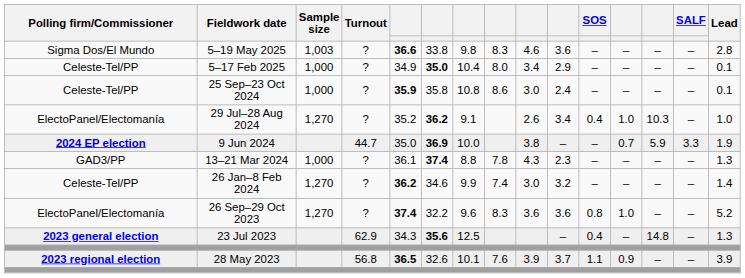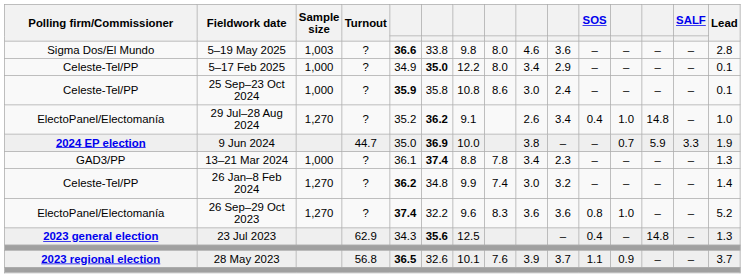(500, 50) 8.3 -> (500, 50) 8.0
(468, 67) 10.4 -> (468, 67) 12.2
(658, 120) 10.3 -> (658, 120) 14.8
(531, 160) 4.3 -> (531, 160) 3.4
(437, 183) 34.6 -> (437, 183) 34.8
(724, 259) 3.9 -> (724, 259) 3.7
